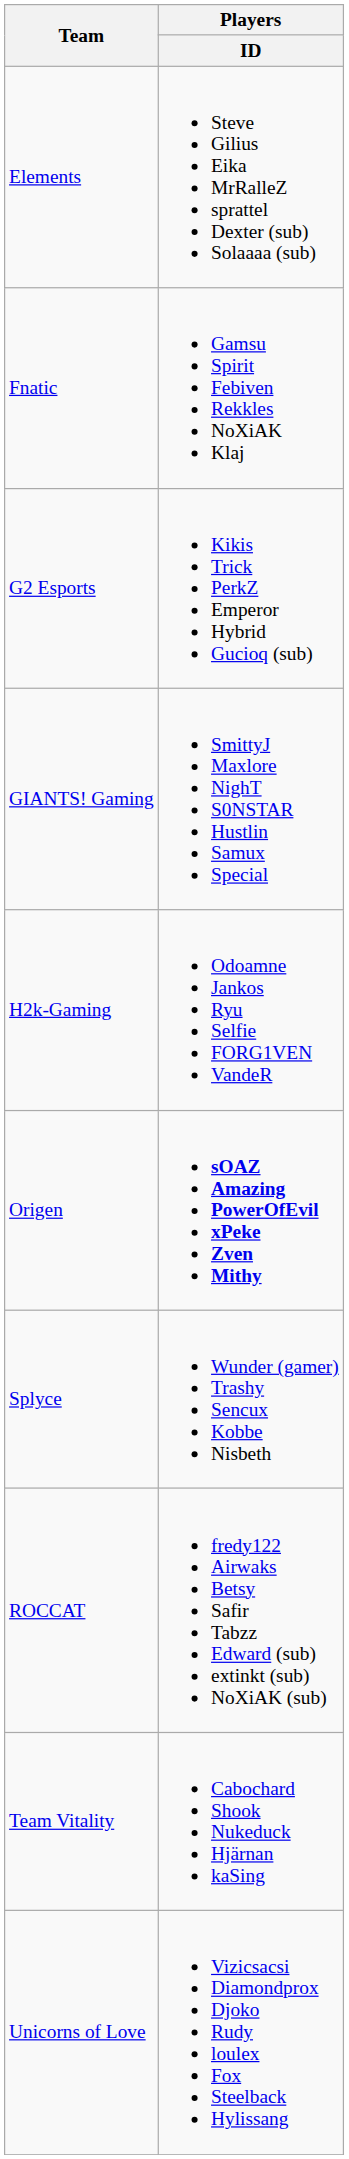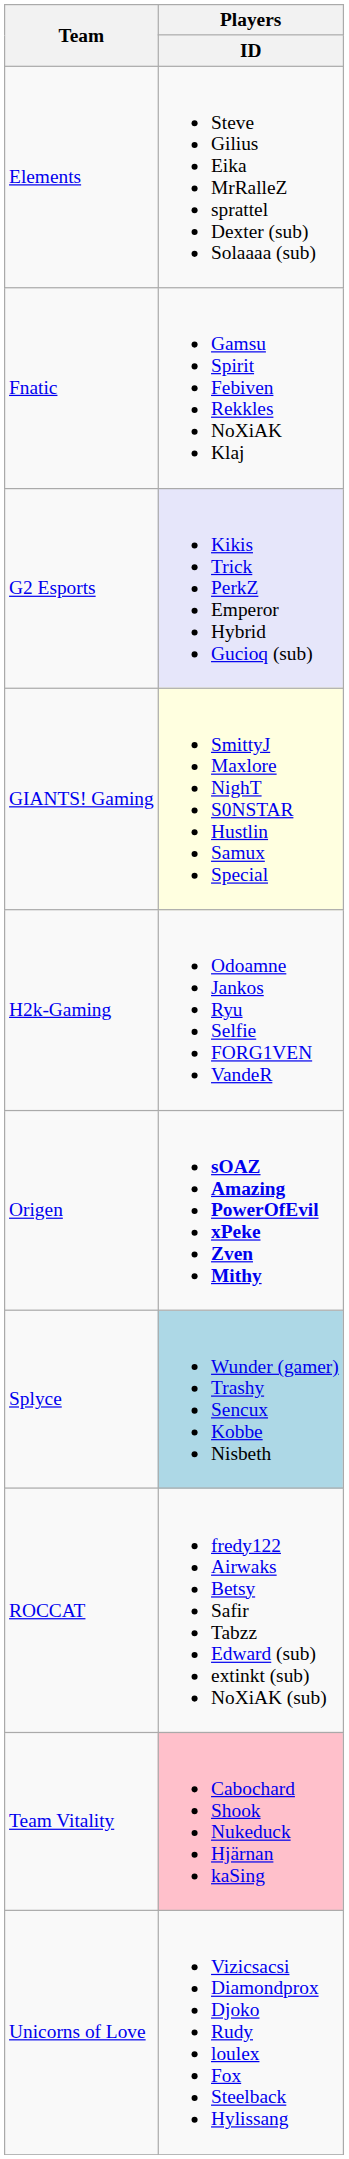(251, 599) no background -> (251, 599) lavender background
(251, 810) no background -> (251, 810) lightyellow background
(251, 1410) no background -> (251, 1410) lightblue background
(251, 1832) no background -> (251, 1832) pink background
